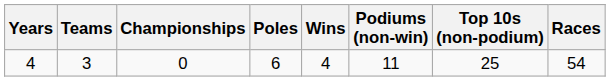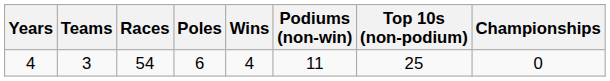columns swapped: (576, 27) <-> (183, 27)
